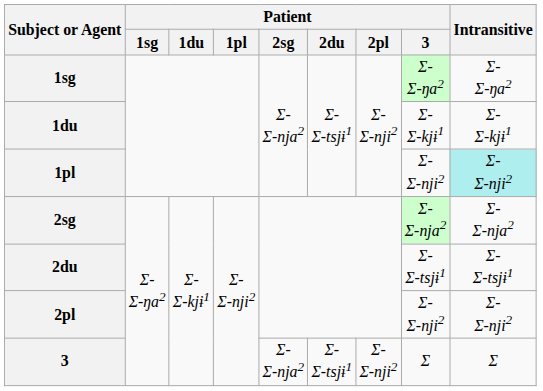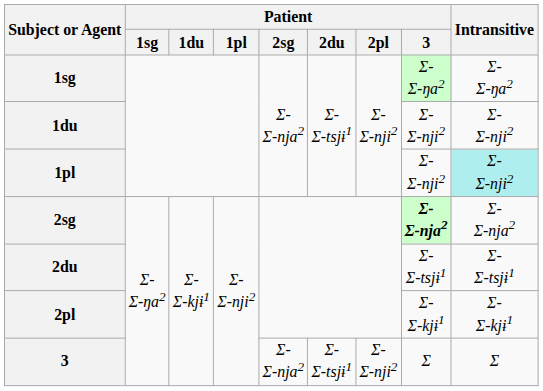(425, 125) Σ- Σ-kjɨ1 -> (426, 125) Σ- Σ-nji2
(493, 125) Σ- Σ-kjɨ1 -> (494, 125) Σ- Σ-nji2
(425, 220) normal -> (426, 220) bold
(425, 314) Σ- Σ-nji2 -> (426, 314) Σ- Σ-kjɨ1
(493, 314) Σ- Σ-nji2 -> (494, 314) Σ- Σ-kjɨ1
